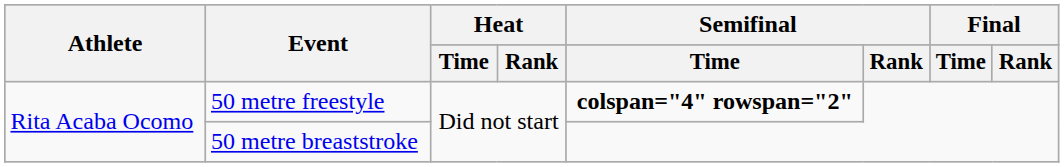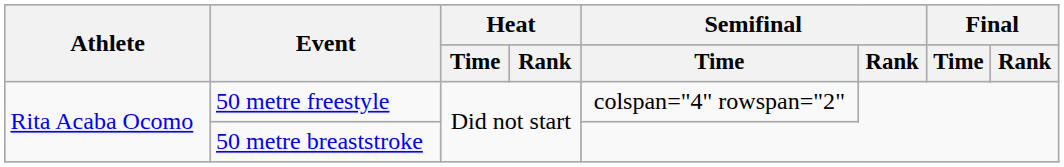(715, 101) bold -> (719, 101) normal
